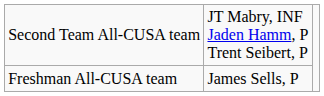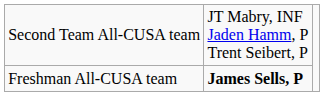(253, 78) normal -> (255, 78) bold
